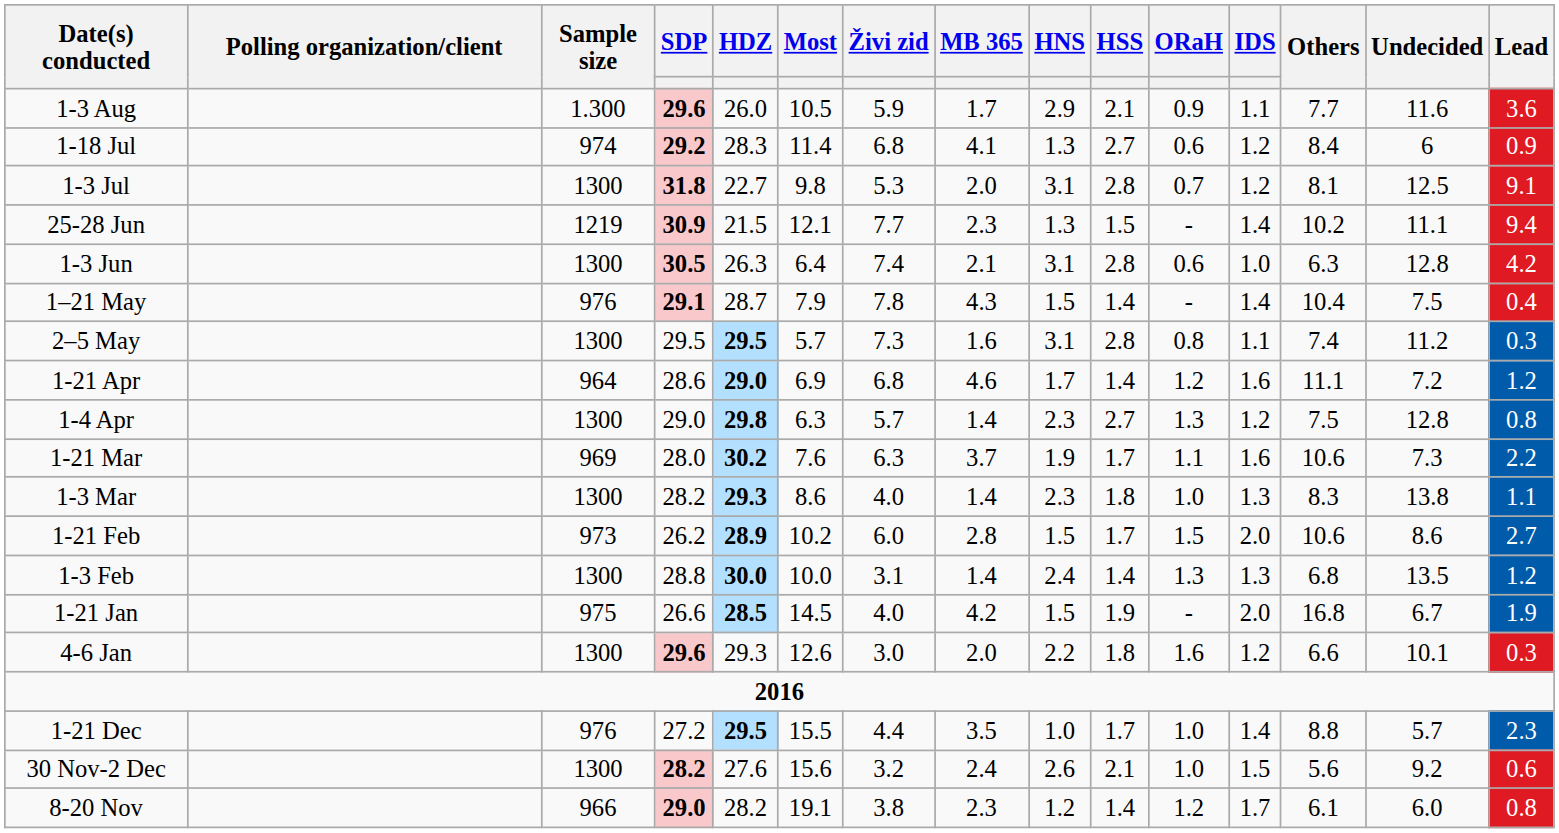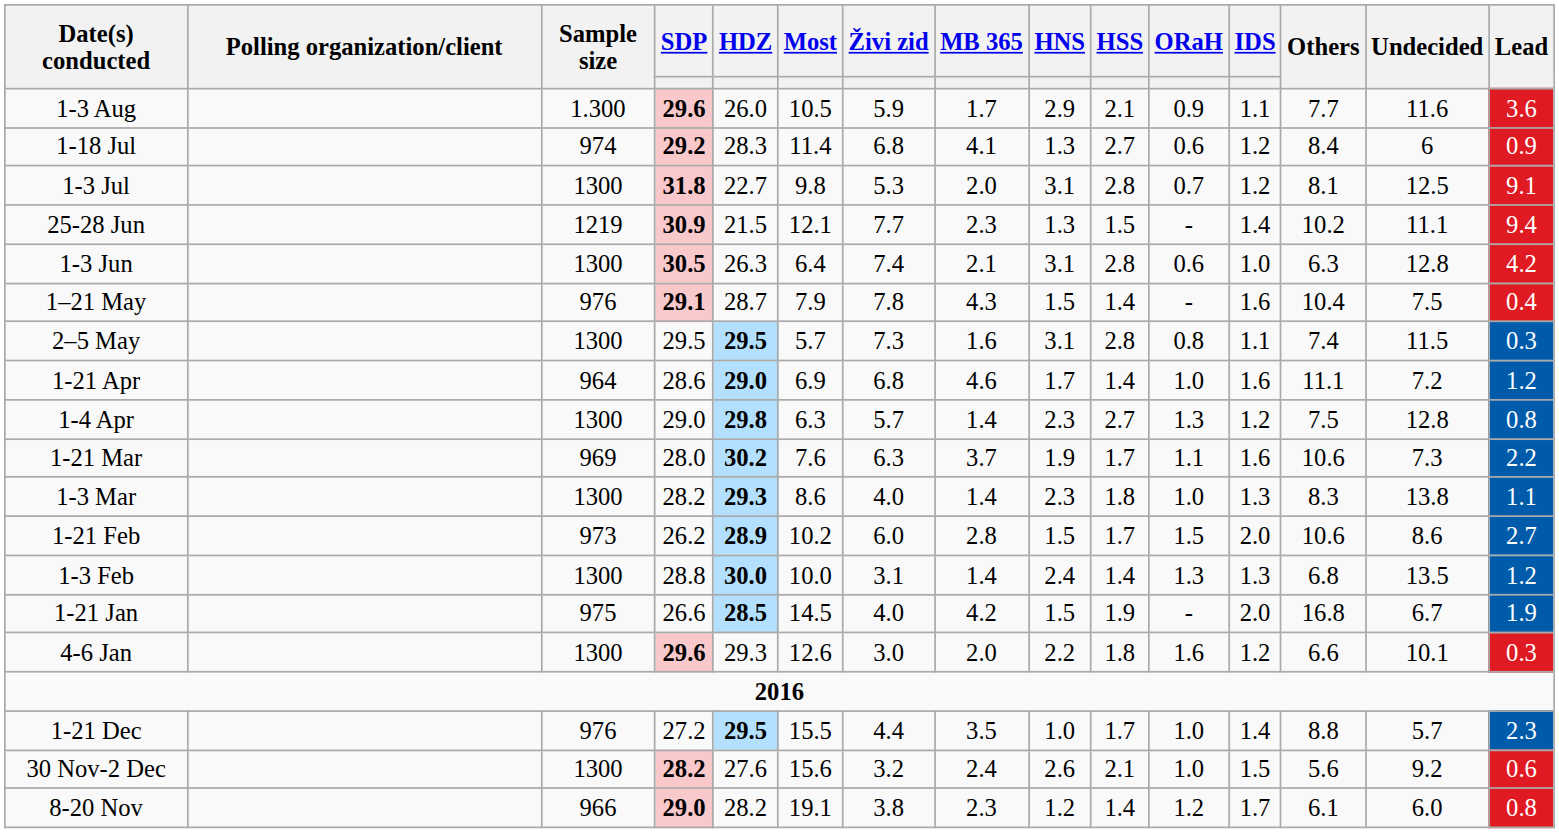(1255, 303) 1.4 -> (1255, 303) 1.6
(1427, 341) 11.2 -> (1427, 341) 11.5
(1189, 380) 1.2 -> (1189, 380) 1.0
